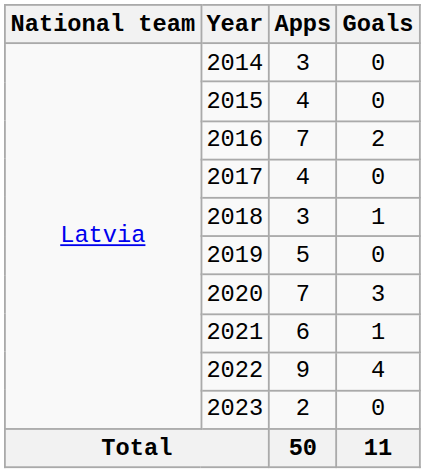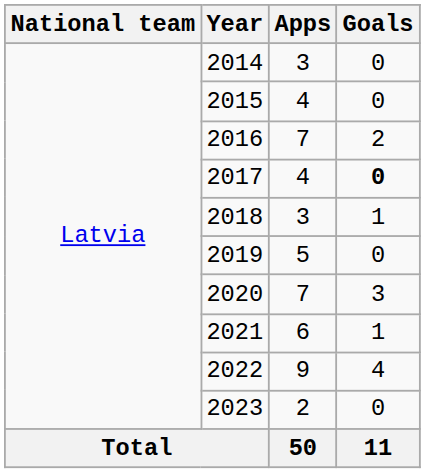(378, 178) normal -> (378, 178) bold
